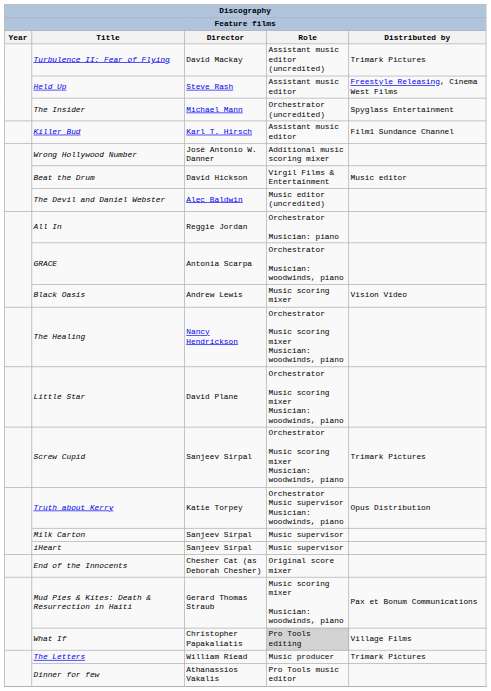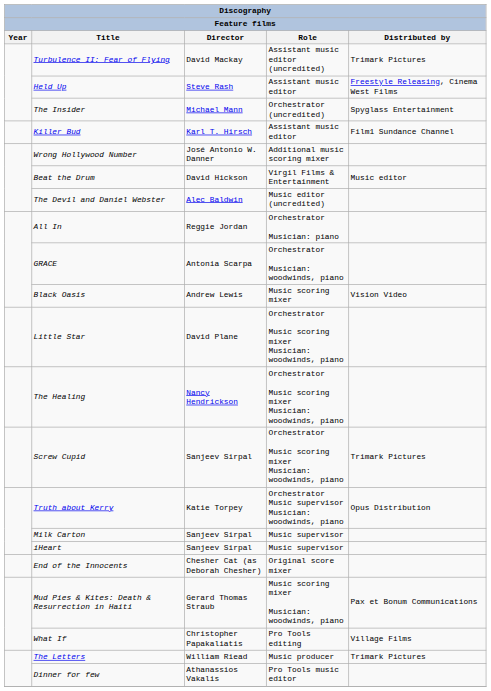rows swapped: (59, 397) <-> (59, 337)
(290, 639) lightgrey background -> (290, 639) no background
